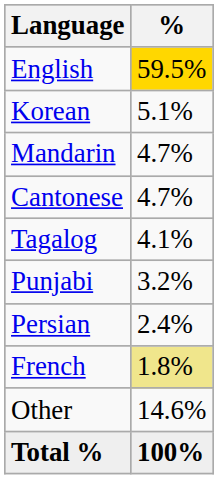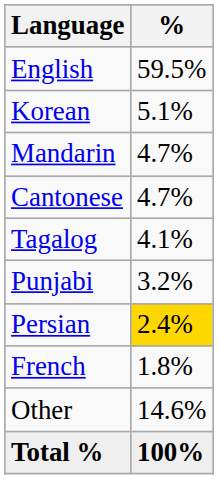(172, 68) gold background -> (172, 68) no background
(165, 324) no background -> (165, 324) gold background
(165, 366) khaki background -> (165, 366) no background
